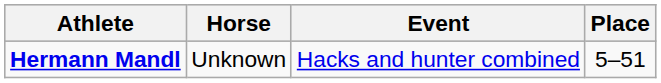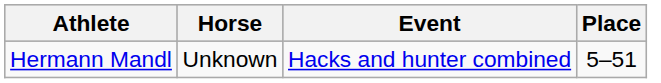(95, 59) bold -> (91, 59) normal
